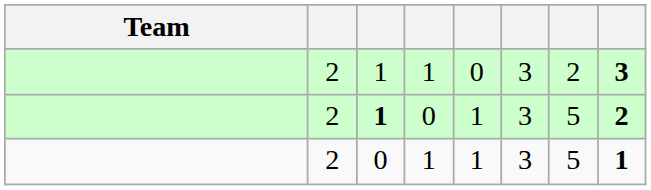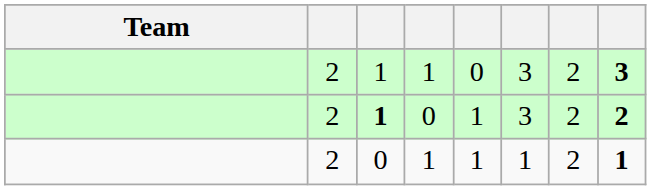(573, 116) 5 -> (573, 116) 2
(525, 160) 3 -> (525, 160) 1
(573, 160) 5 -> (573, 160) 2
